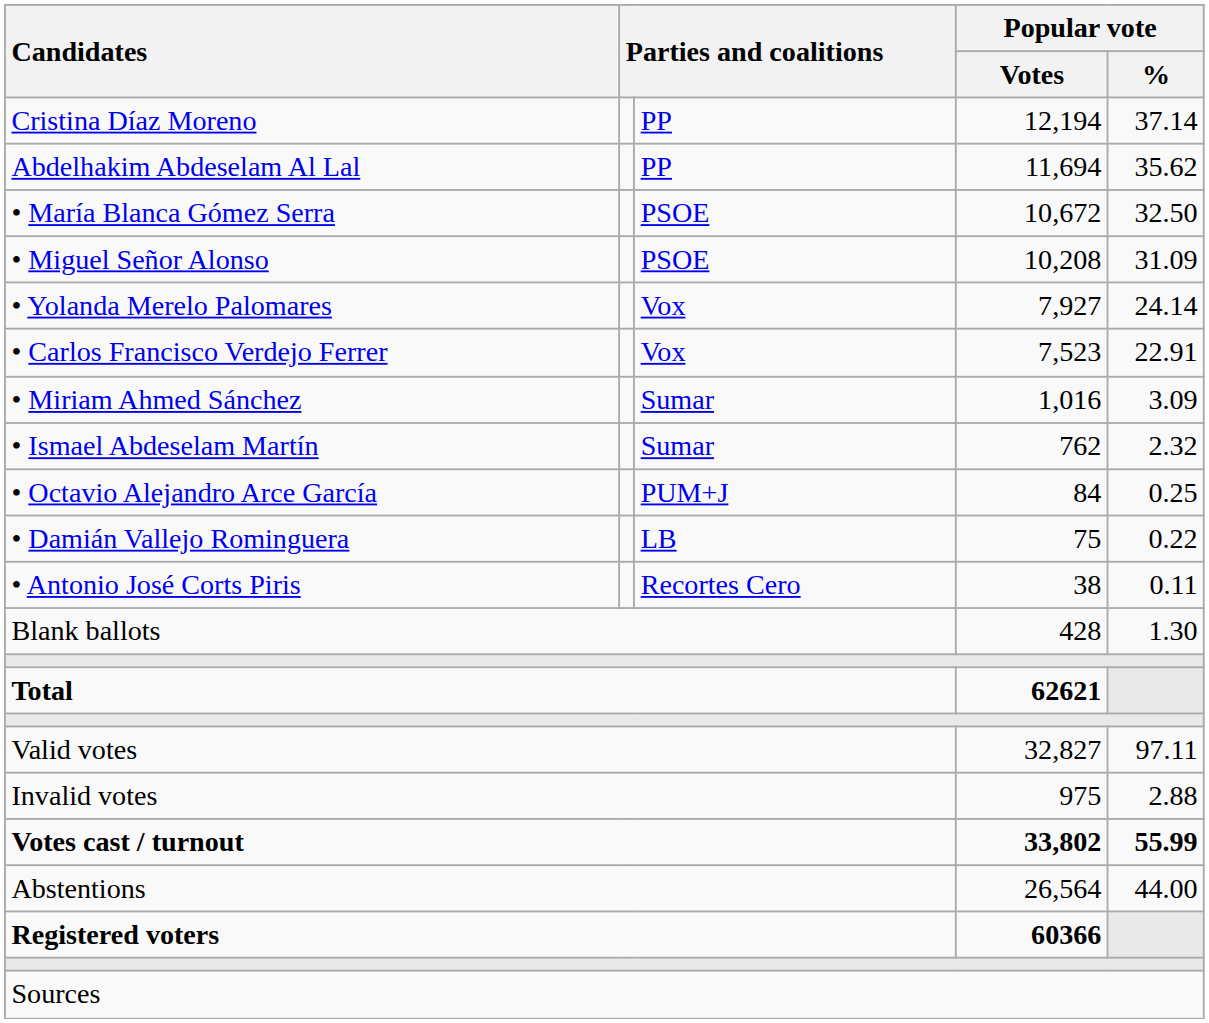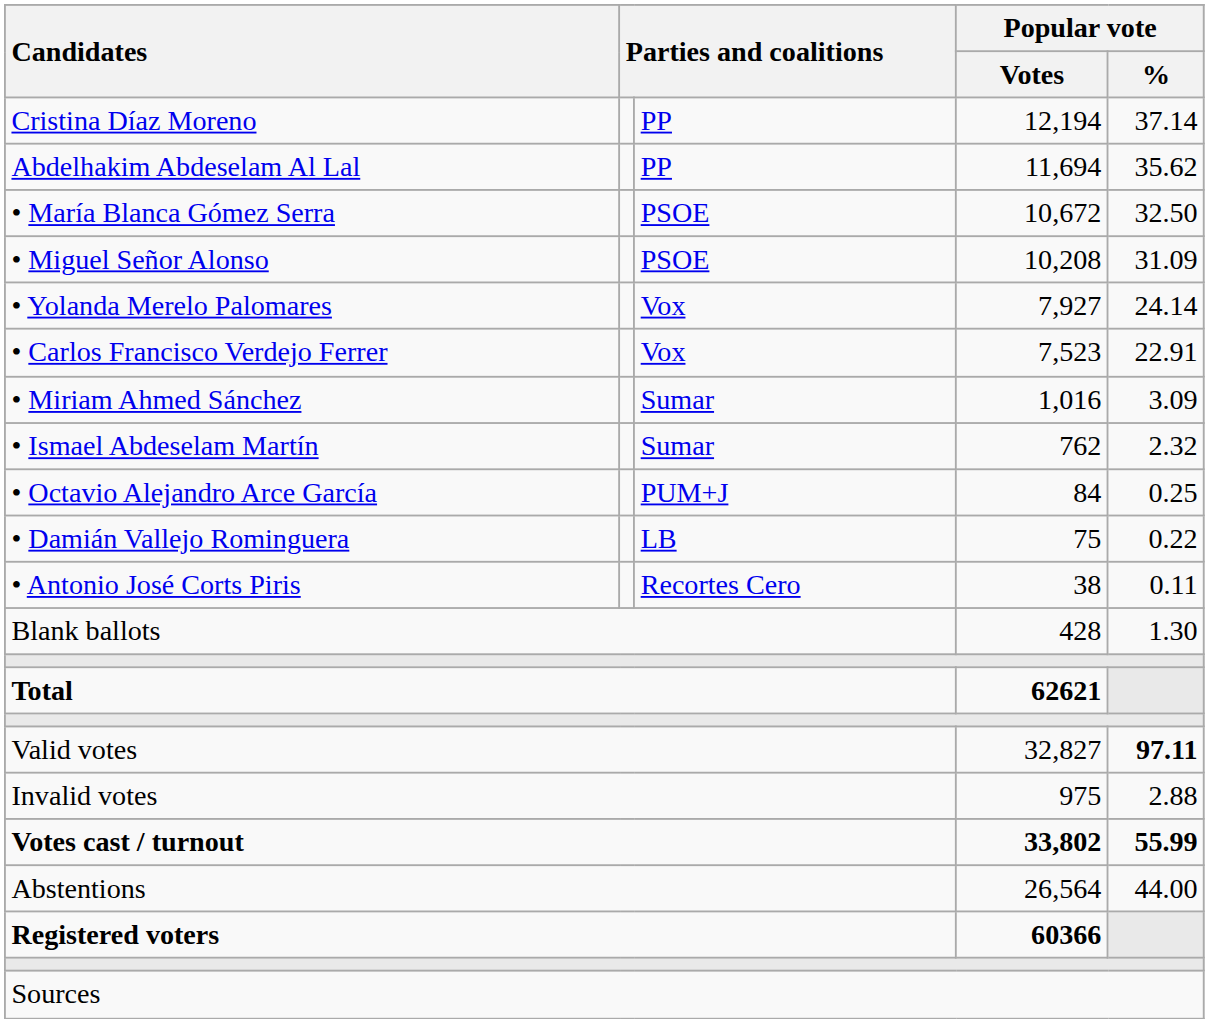(1167, 749) normal -> (1167, 749) bold
